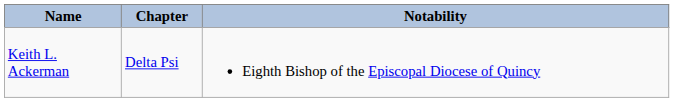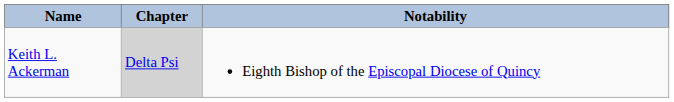(152, 62) no background -> (152, 62) lightgrey background
